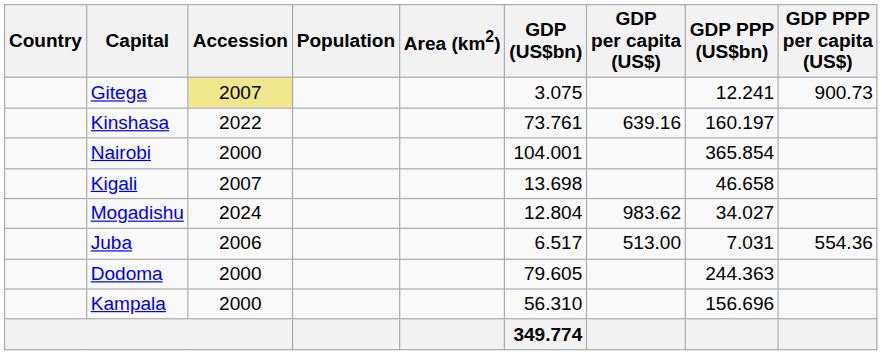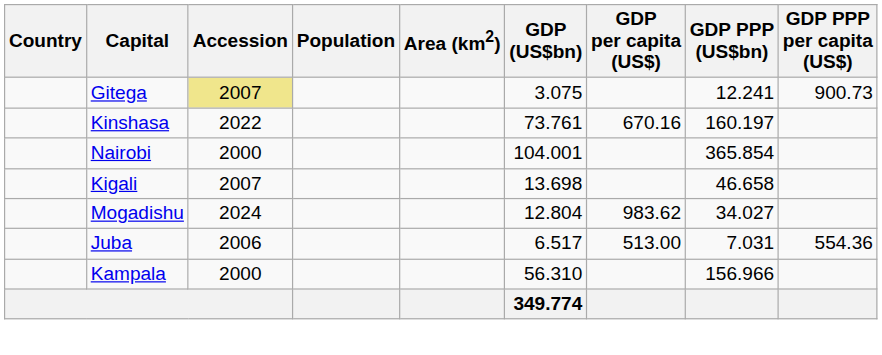(652, 122) 639.16 -> (652, 122) 670.16
- row: (127, 273)
(740, 304) 156.696 -> (740, 273) 156.966
